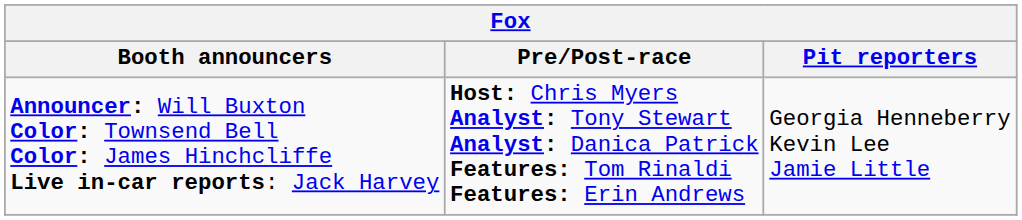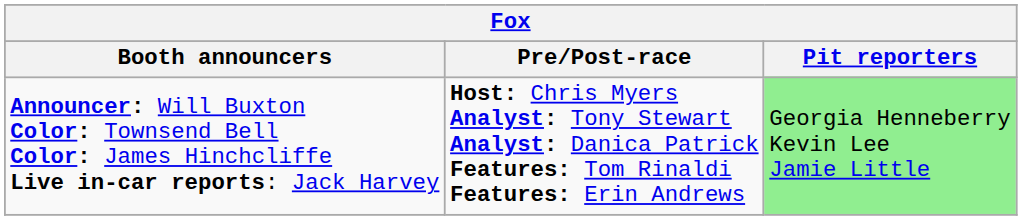(890, 146) no background -> (890, 146) lightgreen background
